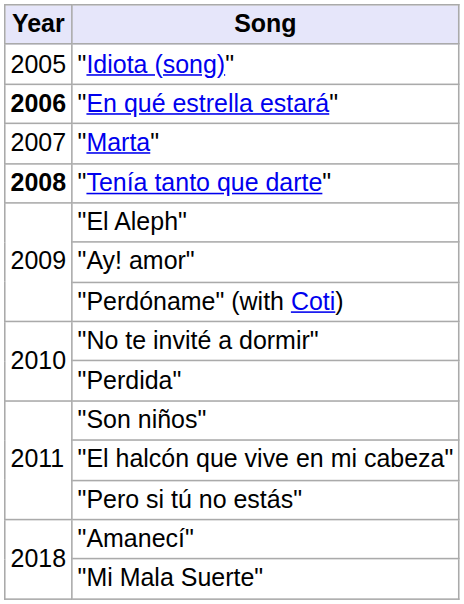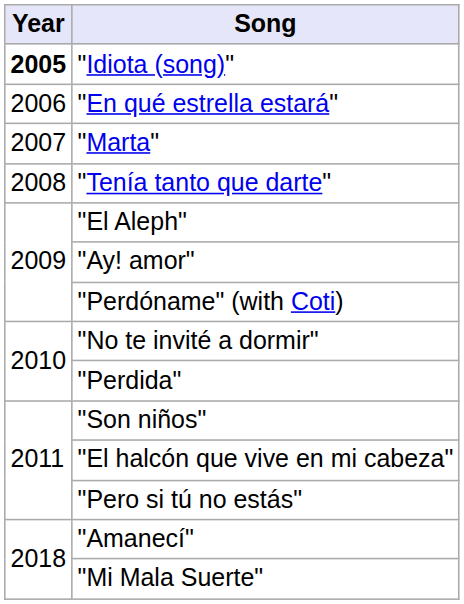(38, 63) normal -> (38, 63) bold
(38, 103) bold -> (38, 103) normal
(38, 182) bold -> (38, 182) normal
